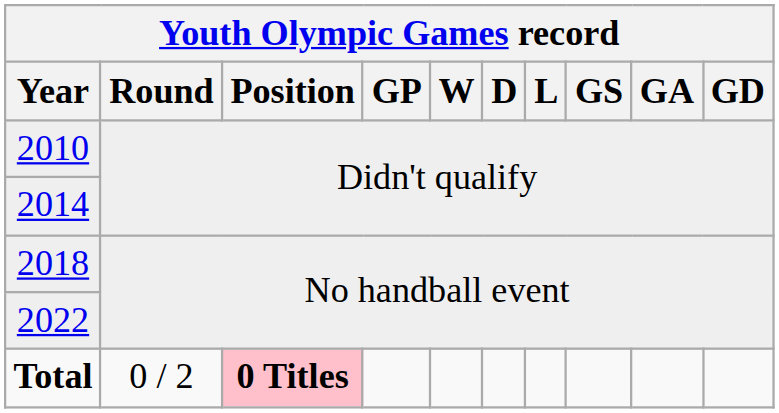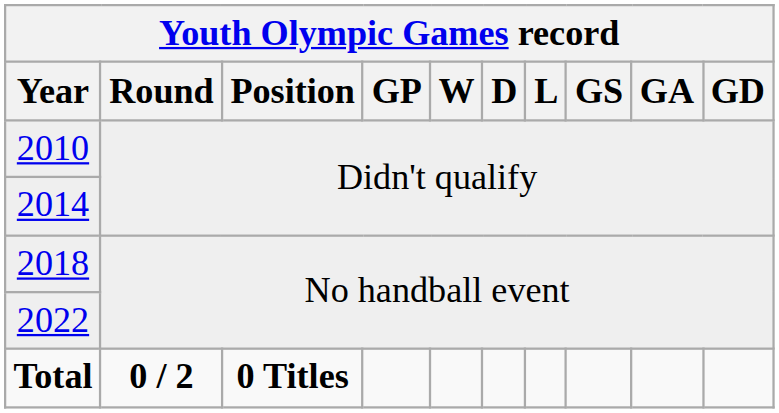(161, 377) normal -> (161, 377) bold
(293, 377) pink background -> (293, 377) no background
